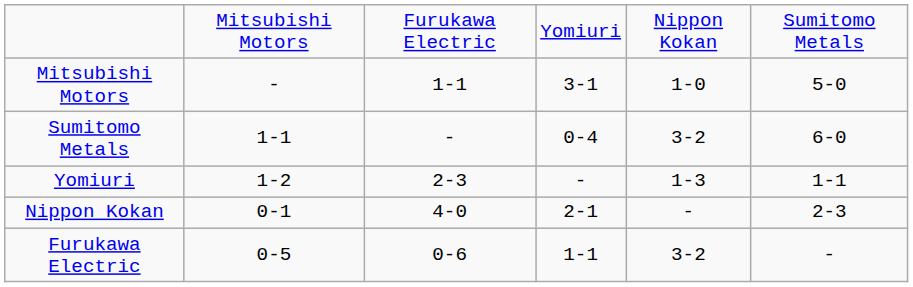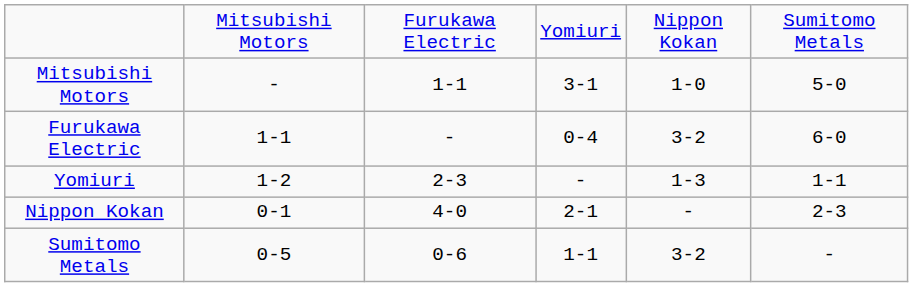(94, 139) Sumitomo Metals -> (94, 139) Furukawa Electric
(94, 255) Furukawa Electric -> (94, 255) Sumitomo Metals
